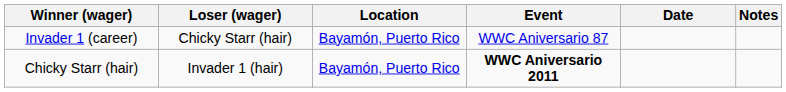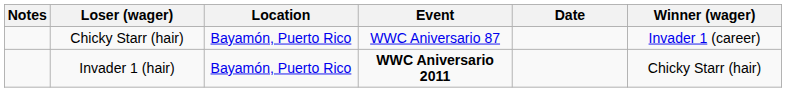columns swapped: (81, 15) <-> (759, 15)
